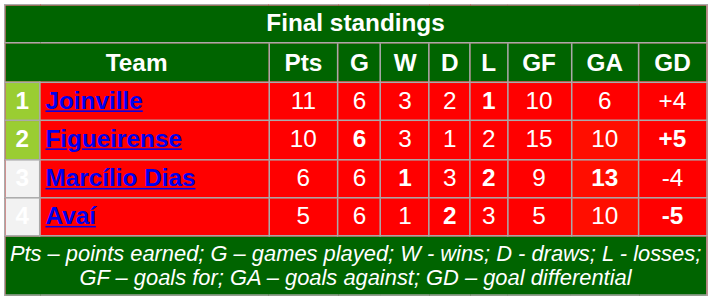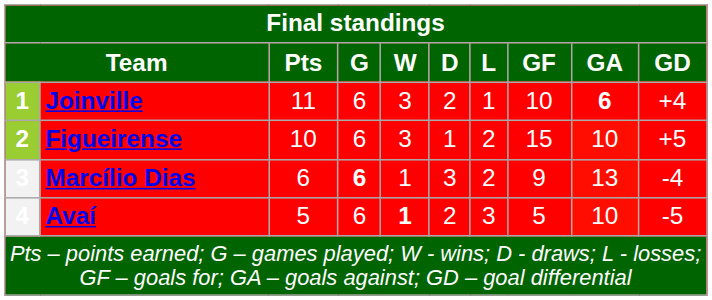(489, 100) bold -> (489, 100) normal
(605, 100) normal -> (605, 100) bold
(360, 139) bold -> (360, 139) normal
(672, 139) bold -> (672, 139) normal
(360, 178) normal -> (360, 178) bold
(405, 178) bold -> (405, 178) normal
(489, 178) bold -> (489, 178) normal
(605, 178) bold -> (605, 178) normal
(405, 216) normal -> (405, 216) bold
(450, 216) bold -> (450, 216) normal
(672, 216) bold -> (672, 216) normal
